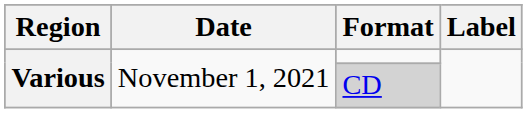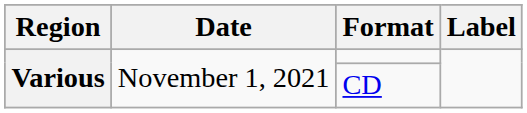(362, 84) lightgrey background -> (362, 84) no background
